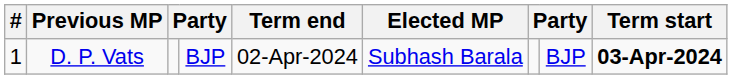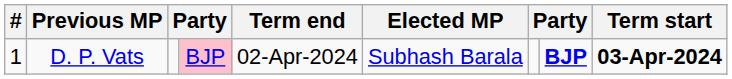(205, 56) no background -> (205, 56) pink background
(566, 56) normal -> (566, 56) bold
